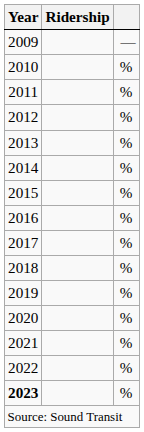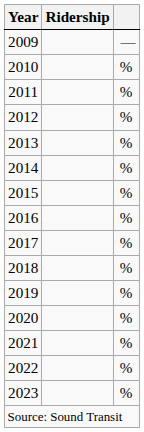(23, 393) bold -> (23, 393) normal
